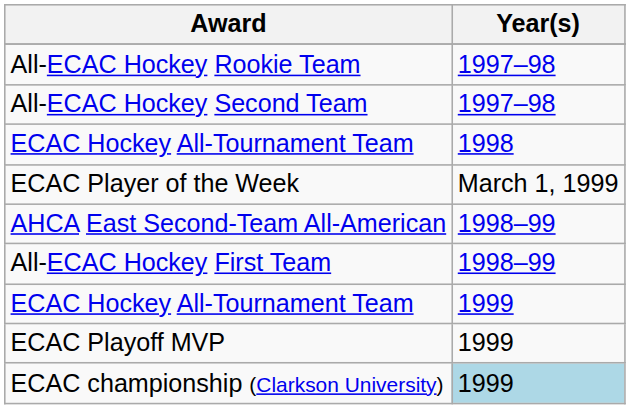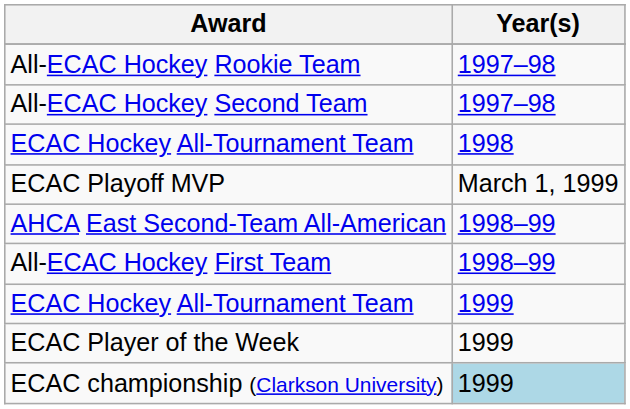(155, 183) ECAC Player of the Week -> (118, 183) ECAC Playoff MVP
(118, 343) ECAC Playoff MVP -> (155, 343) ECAC Player of the Week
